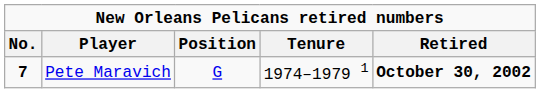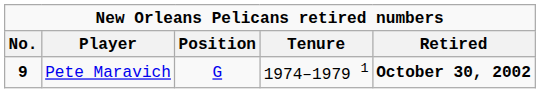(23, 72) 7 -> (23, 72) 9
